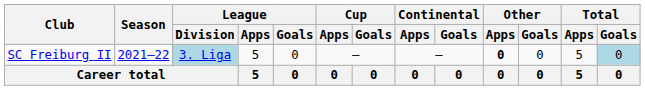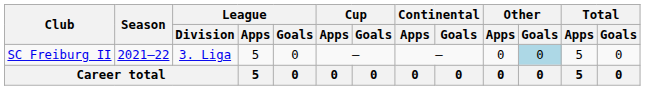(205, 55) lightblue background -> (205, 55) no background
(501, 55) bold -> (501, 55) normal
(540, 55) no background -> (540, 55) lightblue background
(619, 55) lightblue background -> (619, 55) no background
